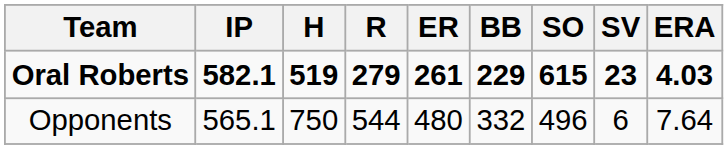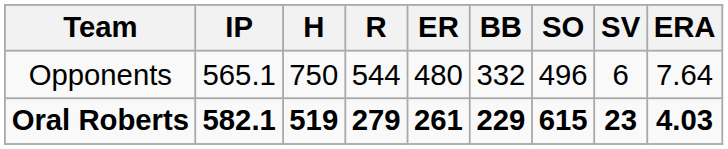rows swapped: (100, 74) <-> (100, 120)
